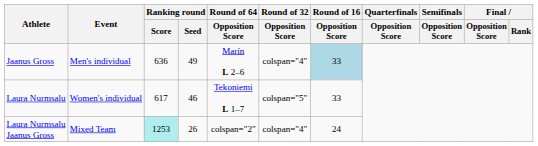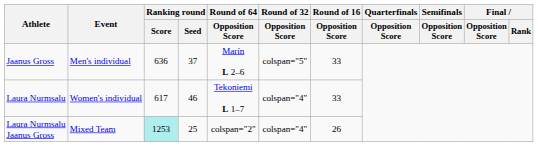(193, 62) 49 -> (193, 62) 37
(285, 62) colspan="4" -> (285, 62) colspan="5"
(336, 62) lightblue background -> (336, 62) no background
(285, 98) colspan="5" -> (285, 98) colspan="4"
(193, 129) 26 -> (193, 129) 25
(336, 129) 24 -> (336, 129) 26
